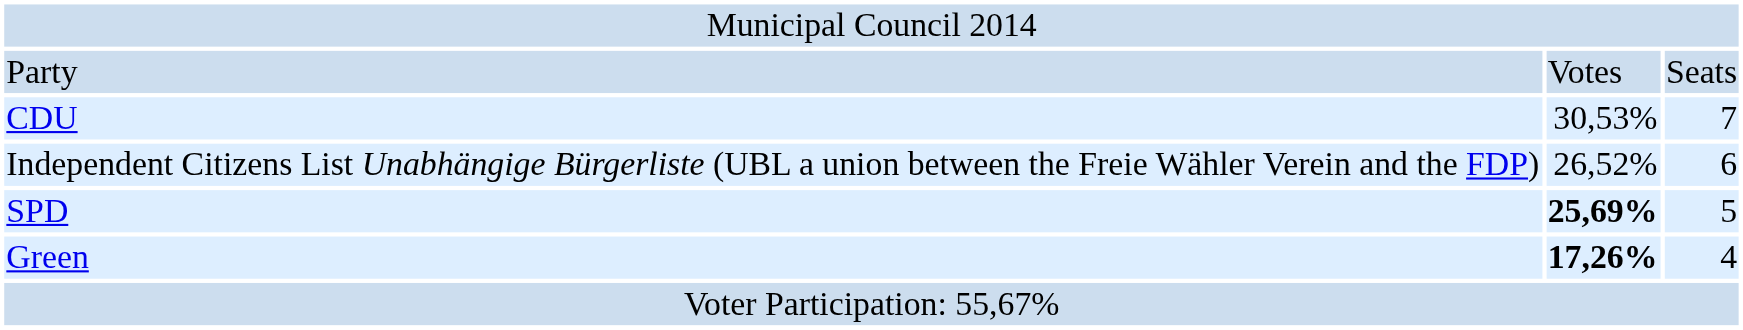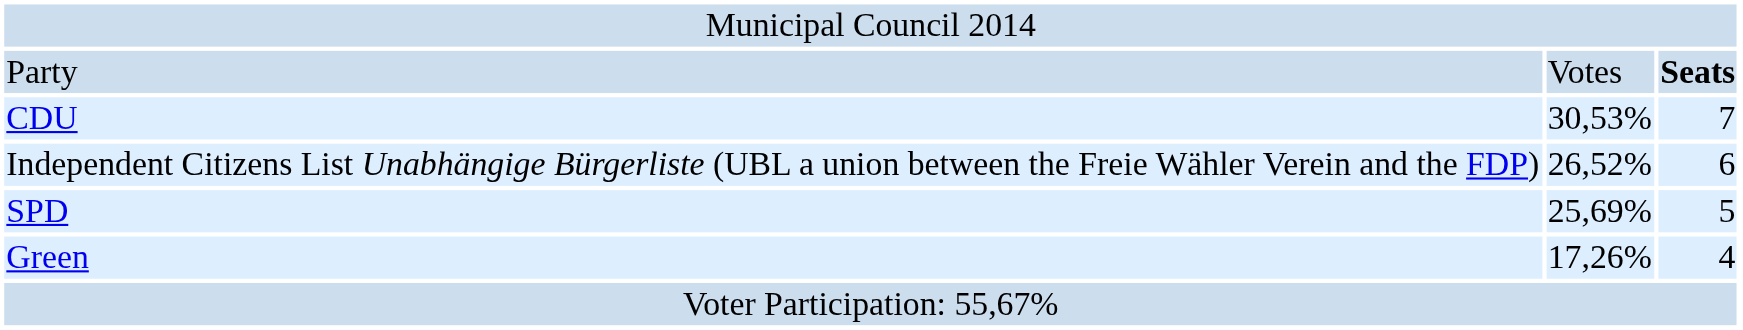(1702, 71) normal -> (1698, 71) bold
(1603, 210) bold -> (1600, 210) normal
(1603, 257) bold -> (1600, 257) normal
